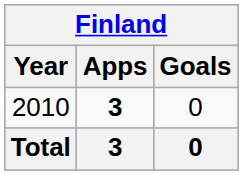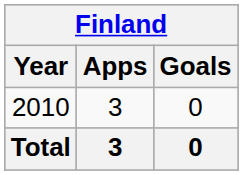(115, 107) bold -> (115, 107) normal
